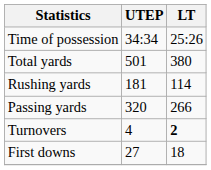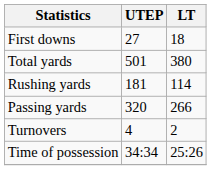rows swapped: (42, 152) <-> (63, 38)
(174, 130) bold -> (174, 130) normal
